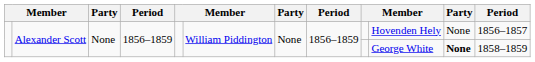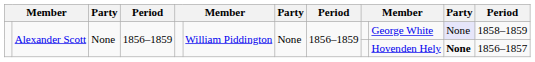(406, 30) Hovenden Hely -> (402, 30) George White
(458, 30) no background -> (458, 30) lavender background
(502, 30) 1856–1857 -> (502, 30) 1858–1859
(402, 48) George White -> (406, 48) Hovenden Hely
(502, 48) 1858–1859 -> (502, 48) 1856–1857
